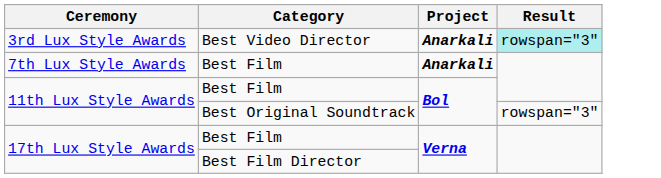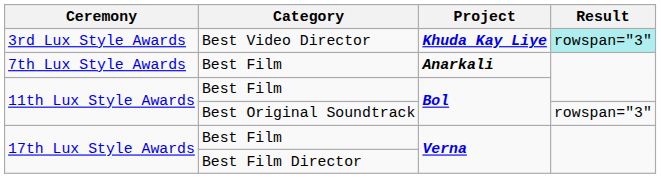(458, 41) Anarkali -> (485, 41) Khuda Kay Liye
